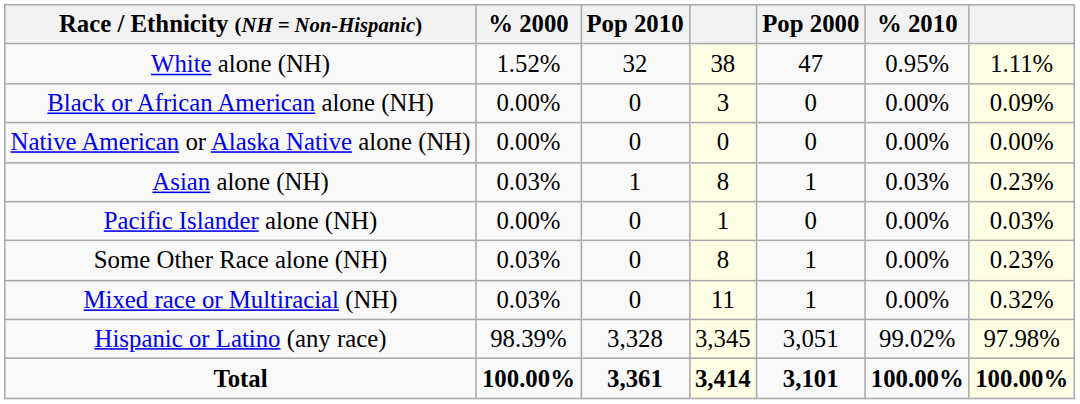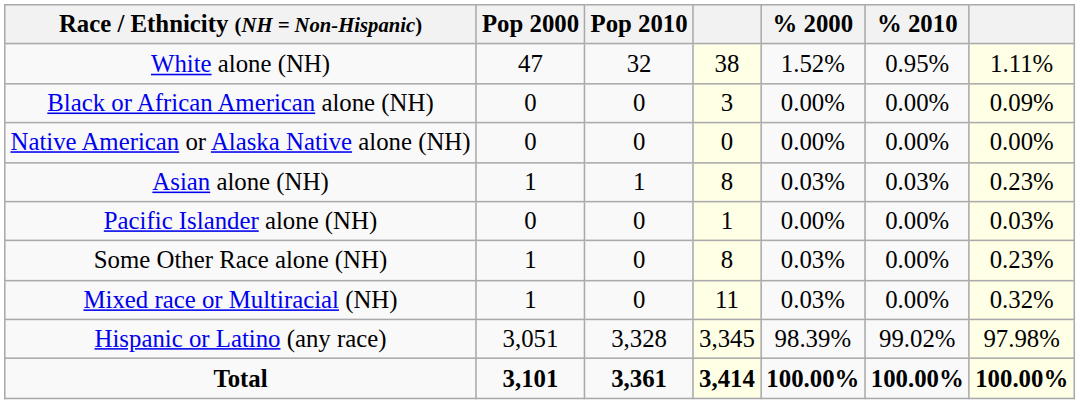columns swapped: (811, 24) <-> (528, 24)
